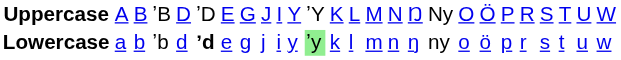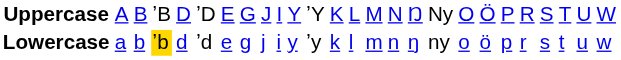(161, 42) no background -> (161, 42) gold background
(205, 42) bold -> (204, 42) normal
(314, 42) lightgreen background -> (314, 42) no background
